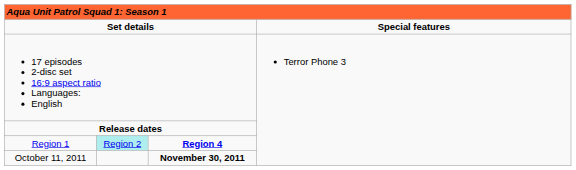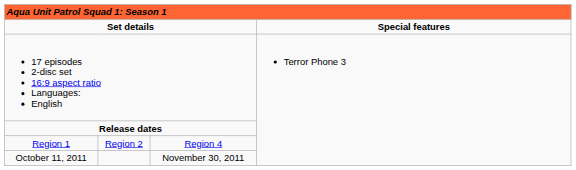(122, 143) paleturquoise background -> (124, 143) no background
(202, 143) bold -> (203, 143) normal
(202, 158) bold -> (203, 158) normal
